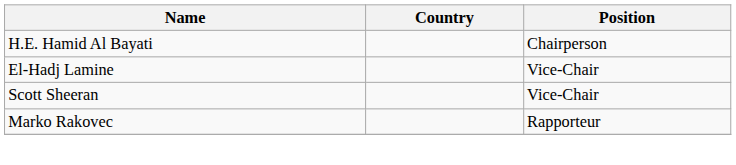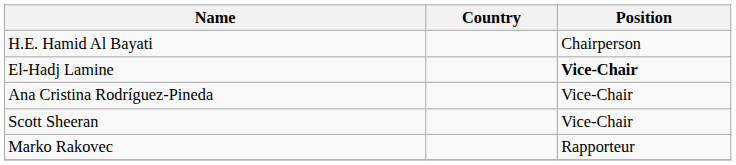(563, 69) normal -> (599, 69) bold
+ row: (111, 95)
